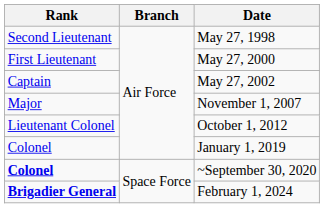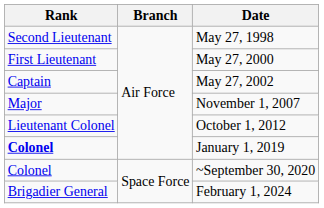(30, 147) normal -> (30, 147) bold
(30, 170) bold -> (30, 170) normal
(62, 192) bold -> (58, 192) normal
